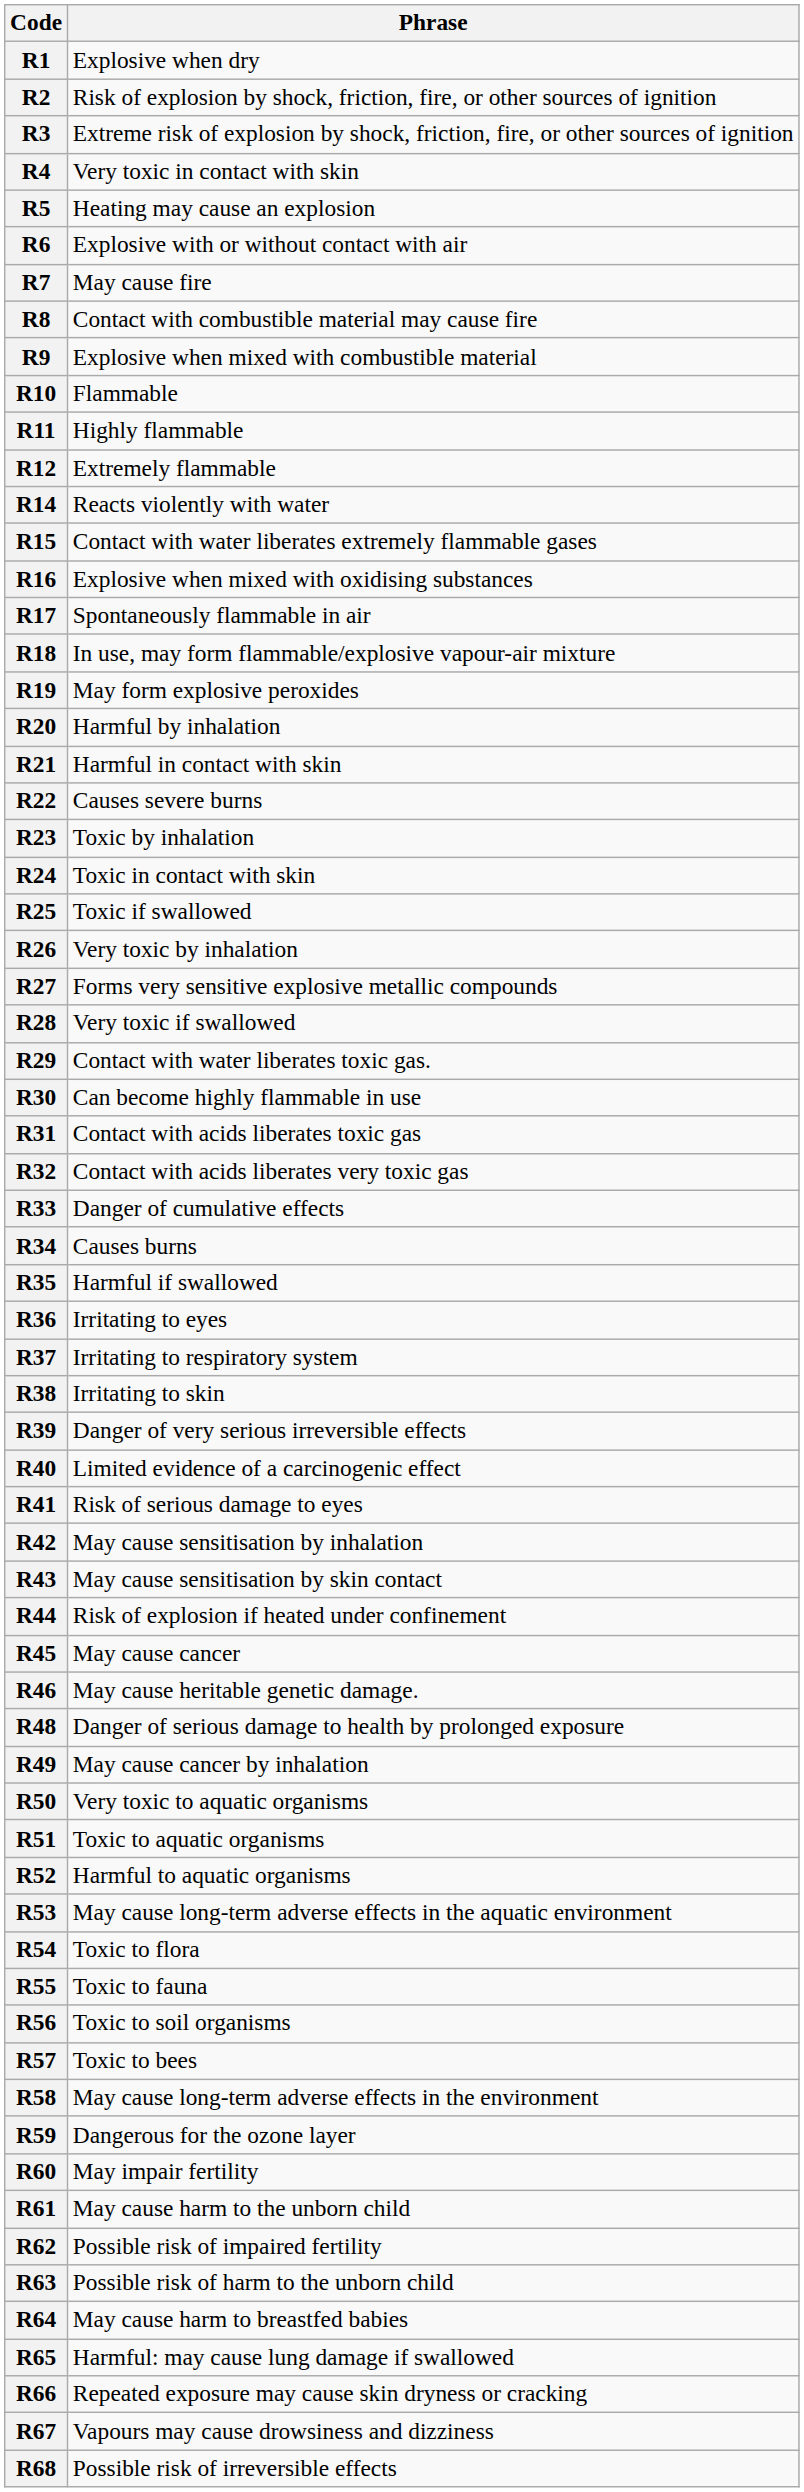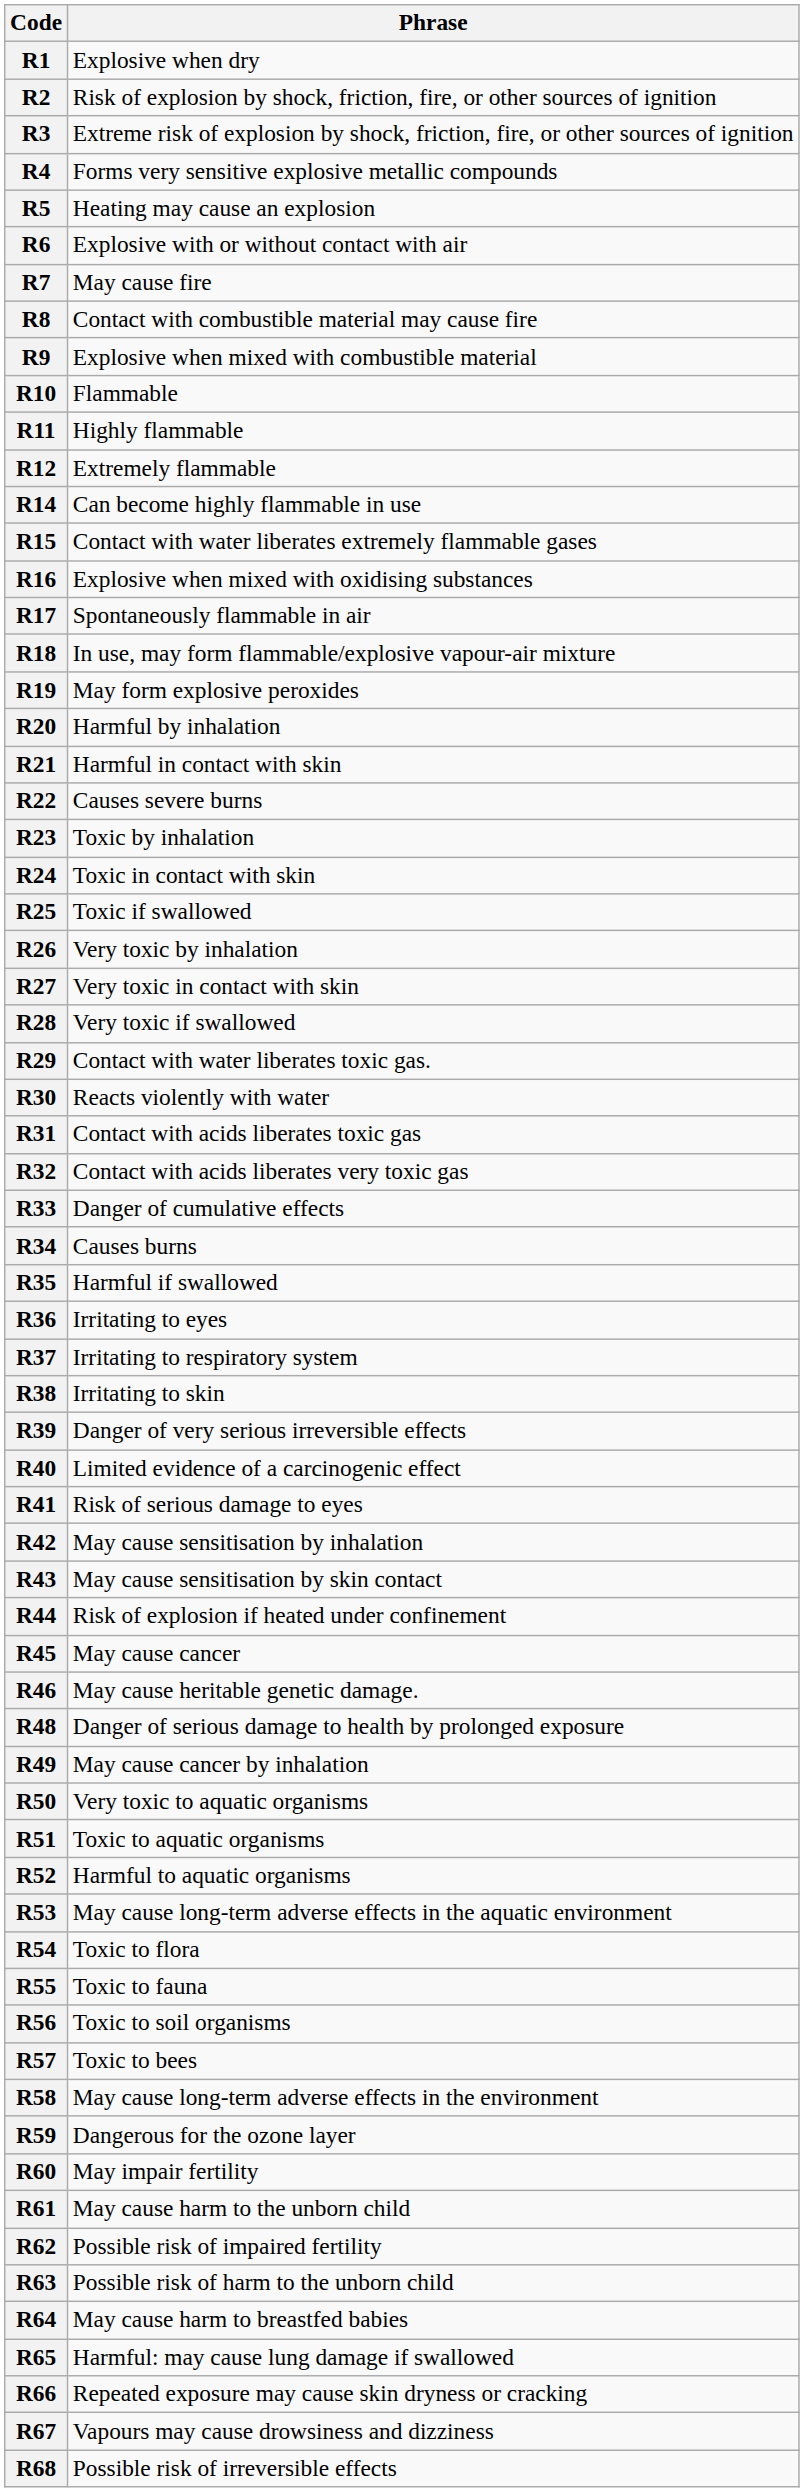(216, 171) Very toxic in contact with skin -> (315, 171) Forms very sensitive explosive metallic compounds
(201, 504) Reacts violently with water -> (247, 504) Can become highly flammable in use
(315, 986) Forms very sensitive explosive metallic compounds -> (216, 986) Very toxic in contact with skin
(247, 1097) Can become highly flammable in use -> (201, 1097) Reacts violently with water
